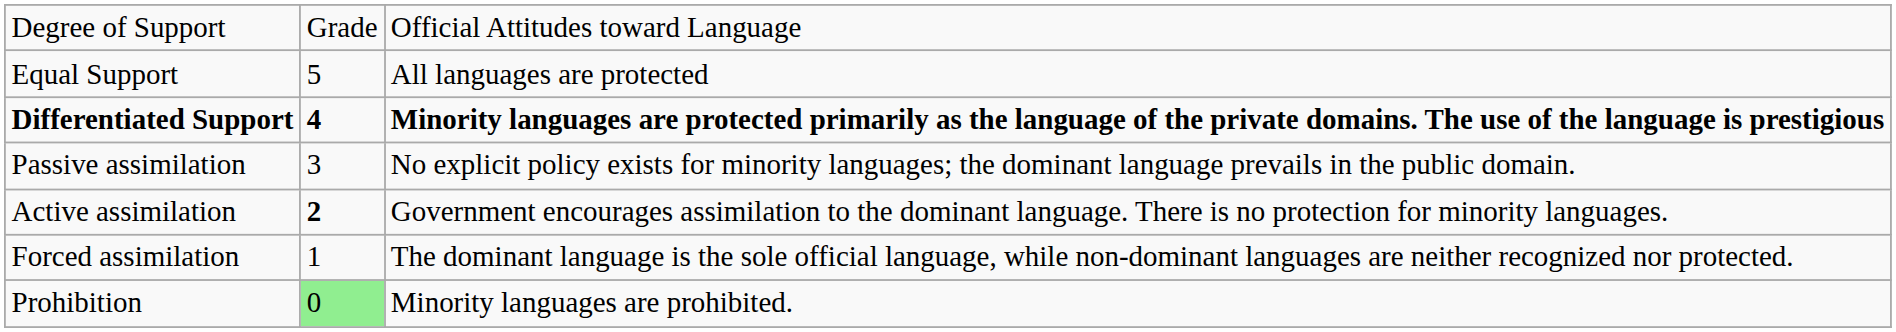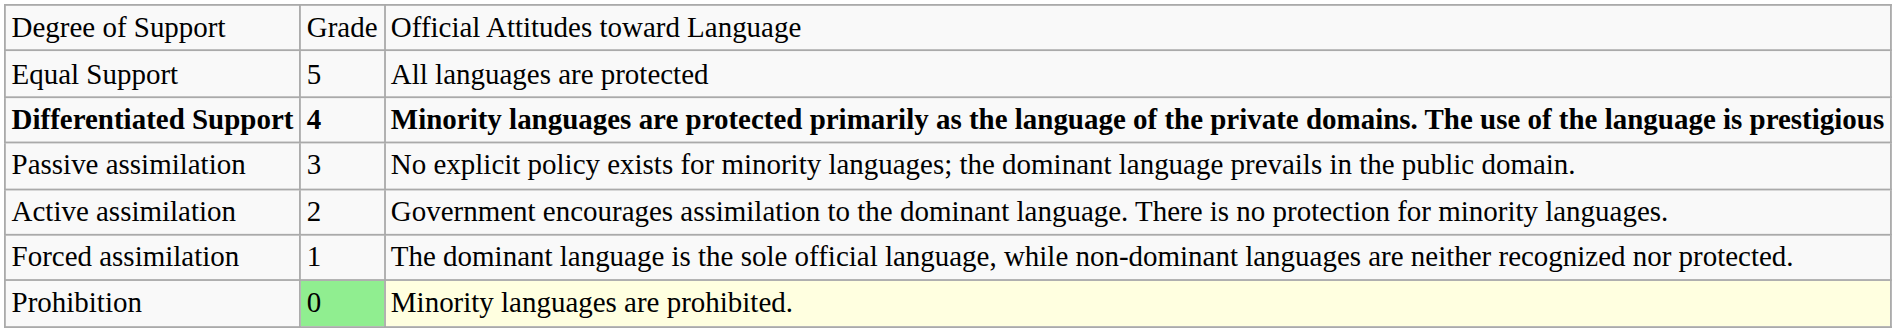(314, 211) bold -> (314, 211) normal
(592, 303) no background -> (592, 303) lightyellow background
